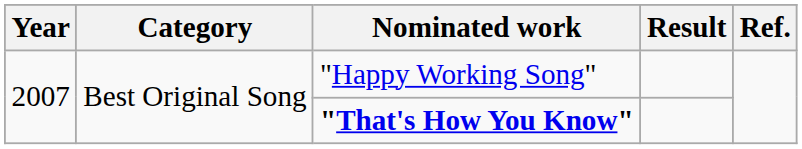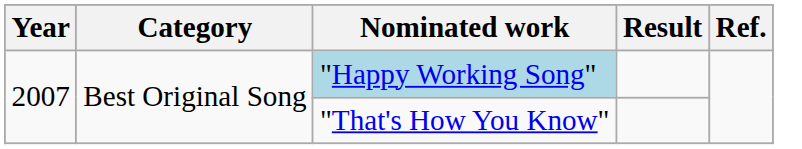(458, 73) no background -> (458, 73) lightblue background
(477, 119) bold -> (465, 119) normal
